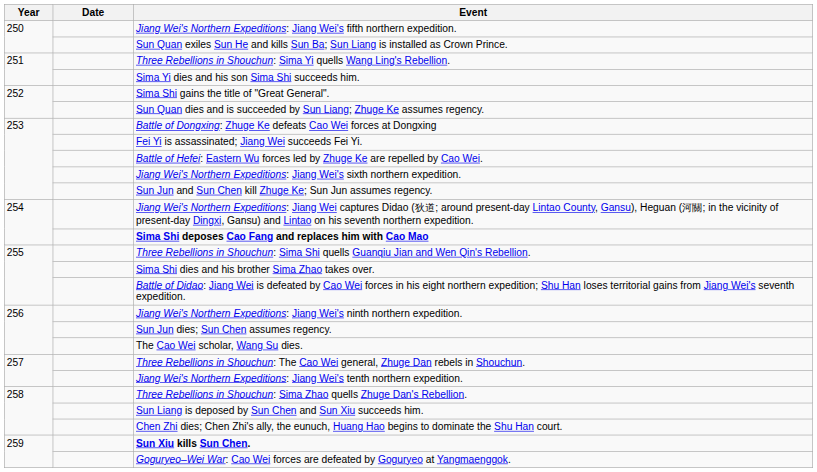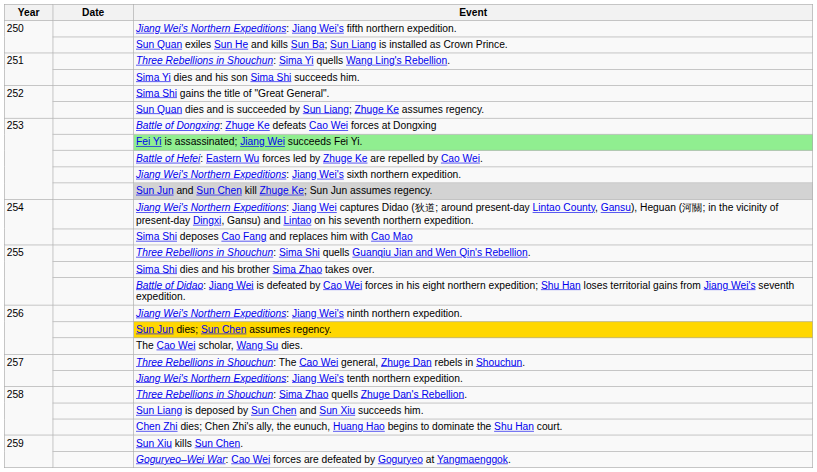(249, 142) no background -> (249, 142) lightgreen background
(284, 191) no background -> (284, 191) lightgrey background
(282, 237) bold -> (274, 237) normal
(234, 329) no background -> (234, 329) gold background
(193, 443) bold -> (190, 443) normal
